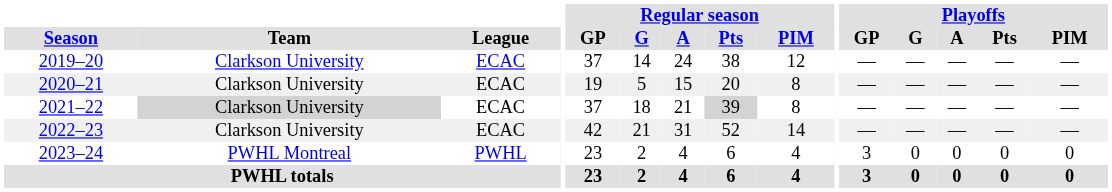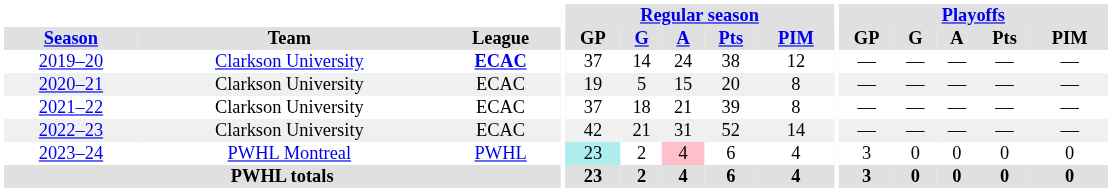(501, 61) normal -> (501, 61) bold
(289, 107) lightgrey background -> (289, 107) no background
(731, 107) lightgrey background -> (731, 107) no background
(593, 153) no background -> (593, 153) paleturquoise background
(683, 153) no background -> (683, 153) pink background
